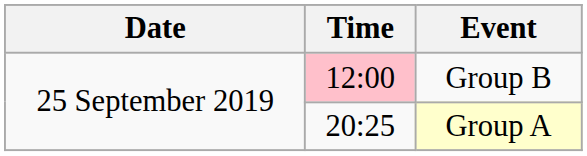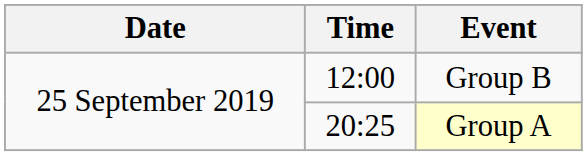(360, 77) pink background -> (360, 77) no background
